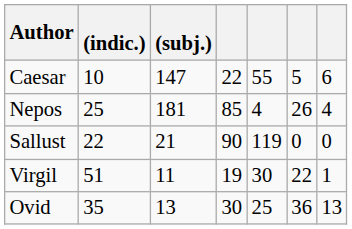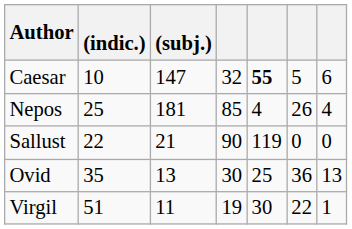(232, 76) 22 -> (232, 76) 32
(262, 76) normal -> (262, 76) bold
rows swapped: (33, 175) <-> (30, 207)
